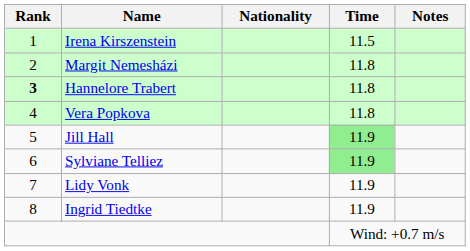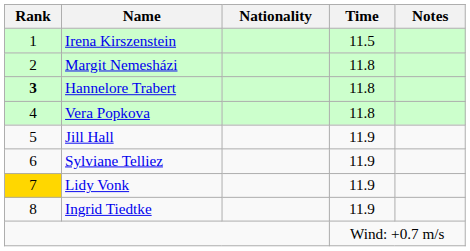(362, 137) lightgreen background -> (362, 137) no background
(362, 161) lightgreen background -> (362, 161) no background
(33, 185) no background -> (33, 185) gold background
